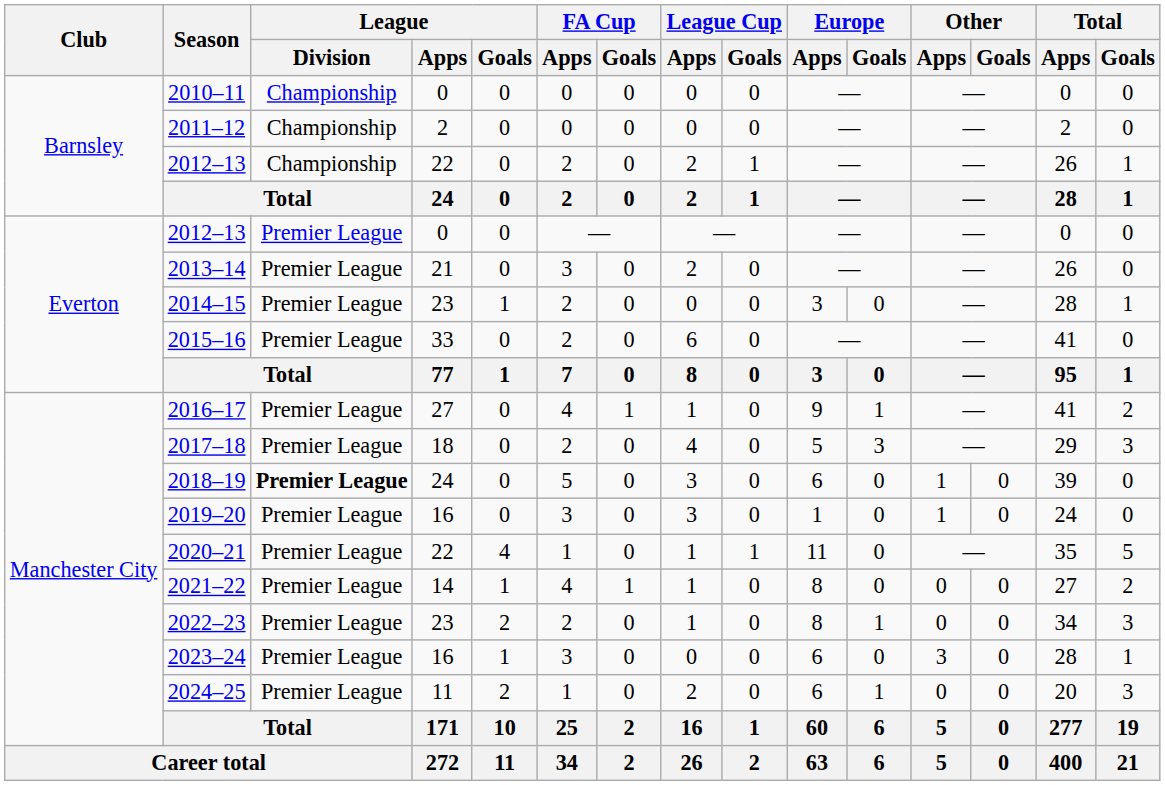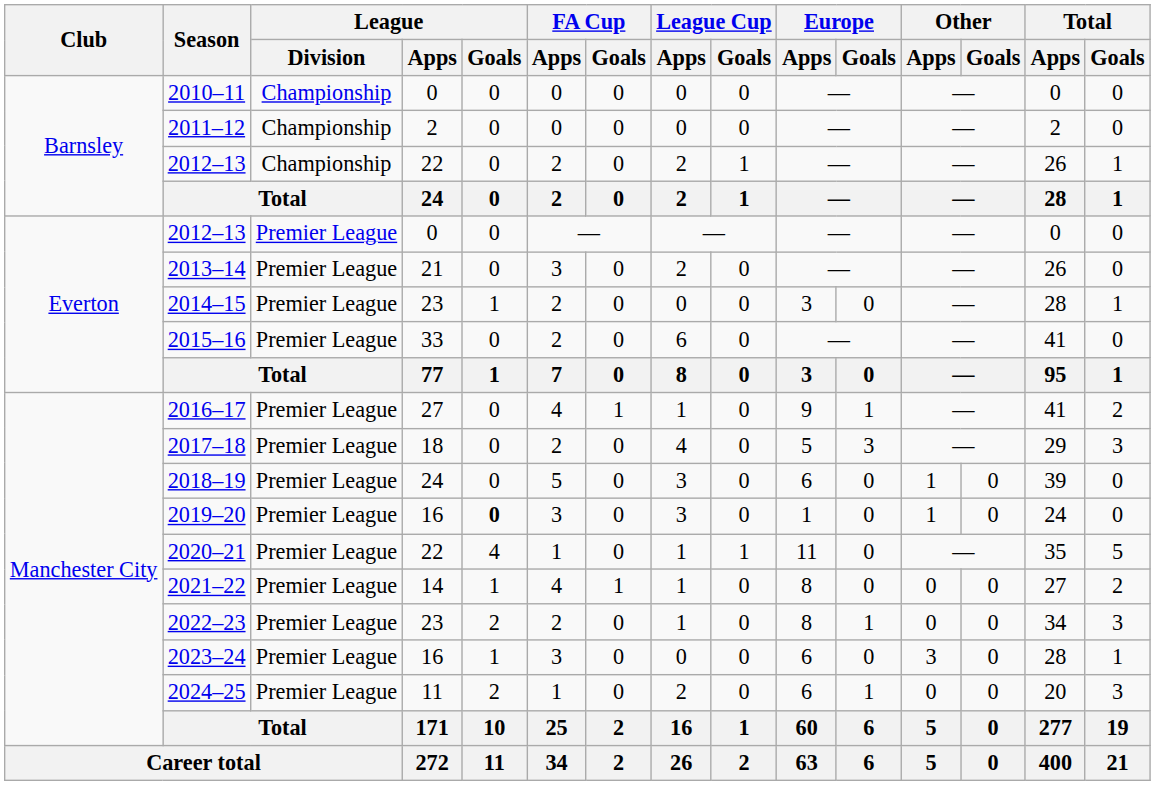(332, 480) bold -> (326, 480) normal
(505, 515) normal -> (494, 515) bold
